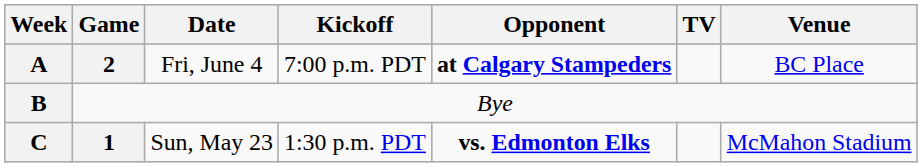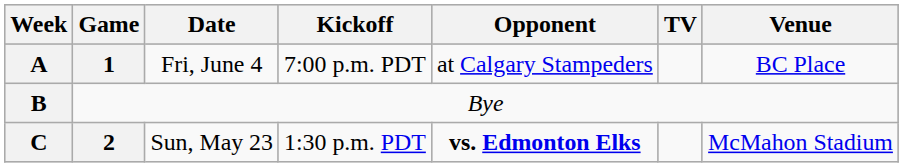(109, 63) 2 -> (109, 63) 1
(554, 63) bold -> (545, 63) normal
(109, 142) 1 -> (109, 142) 2
